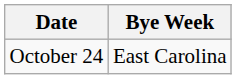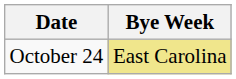(170, 56) no background -> (170, 56) khaki background
